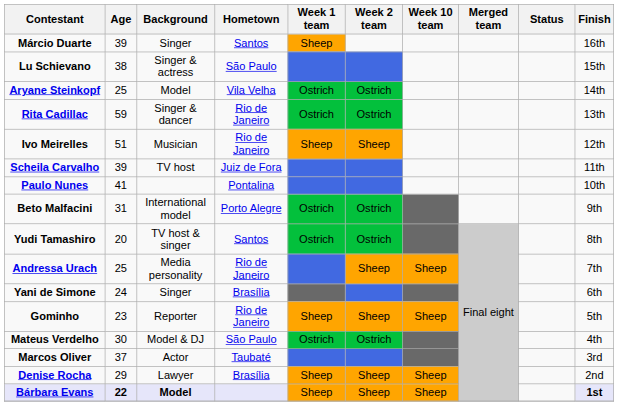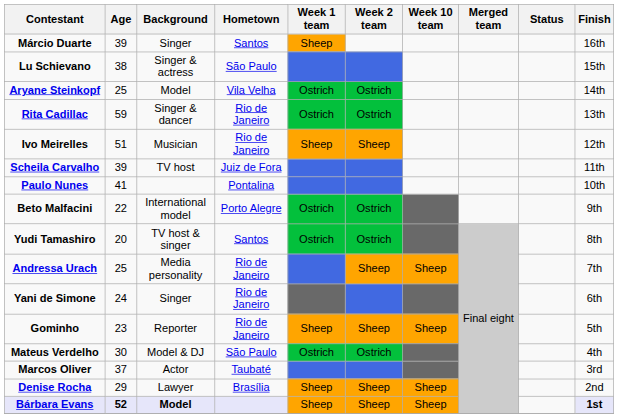(121, 209) 31 -> (121, 209) 22
(251, 292) Brasília -> (251, 299) Rio de Janeiro
(121, 392) 22 -> (121, 405) 52
